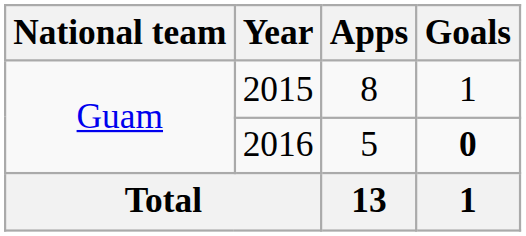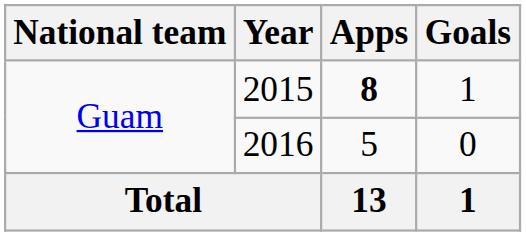(369, 88) normal -> (369, 88) bold
(468, 144) bold -> (468, 144) normal
